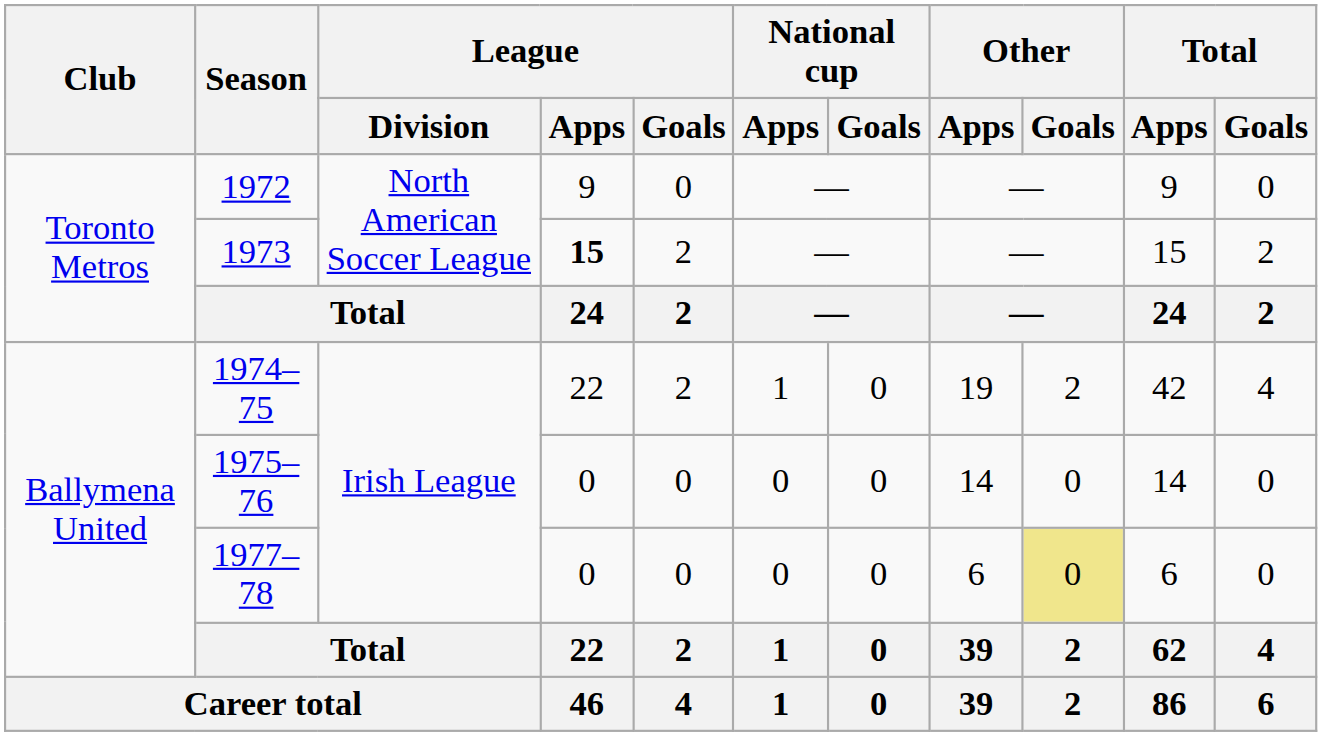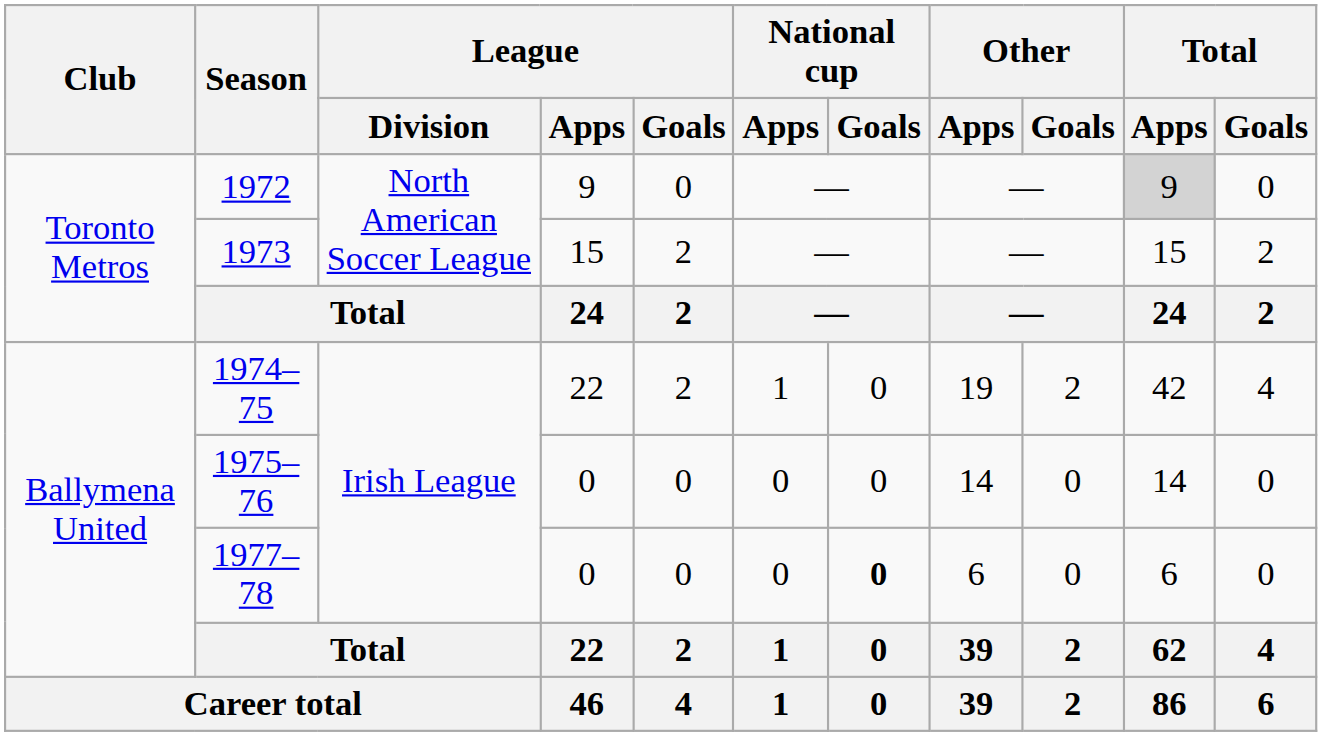(1169, 186) no background -> (1169, 186) lightgrey background
(587, 252) bold -> (587, 252) normal
(879, 574) normal -> (879, 574) bold
(1073, 574) khaki background -> (1073, 574) no background
